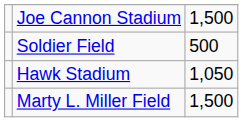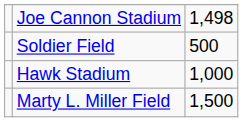(211, 18) 1,500 -> (211, 18) 1,498
(211, 74) 1,050 -> (211, 74) 1,000
